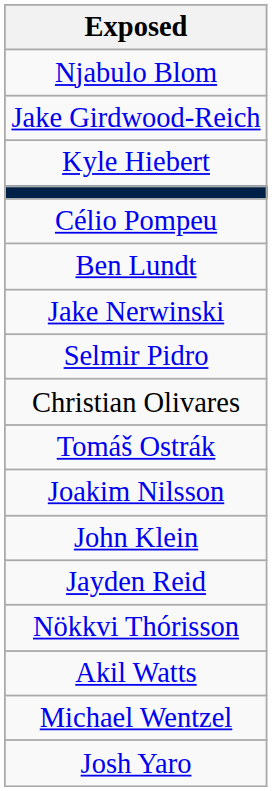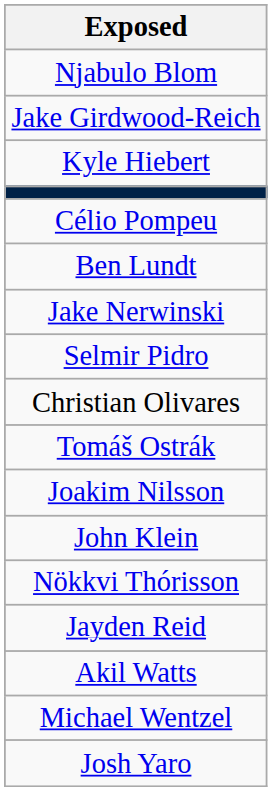(136, 582) Jayden Reid -> (136, 582) Nökkvi Thórisson
(136, 627) Nökkvi Thórisson -> (136, 627) Jayden Reid
